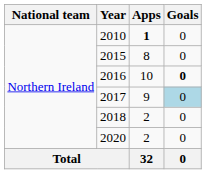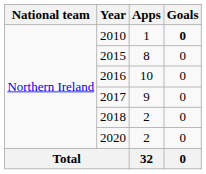(146, 35) bold -> (146, 35) normal
(183, 35) normal -> (183, 35) bold
(183, 76) bold -> (183, 76) normal
(183, 96) lightblue background -> (183, 96) no background
